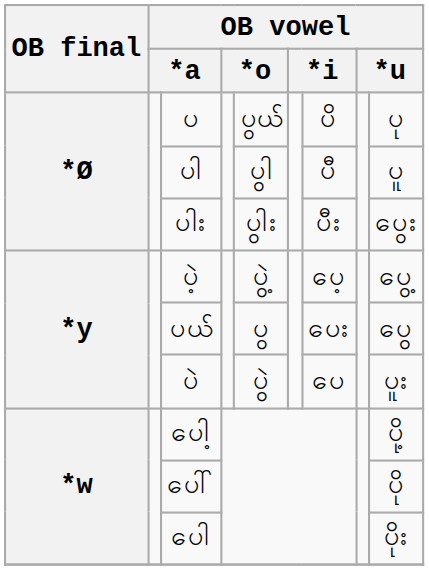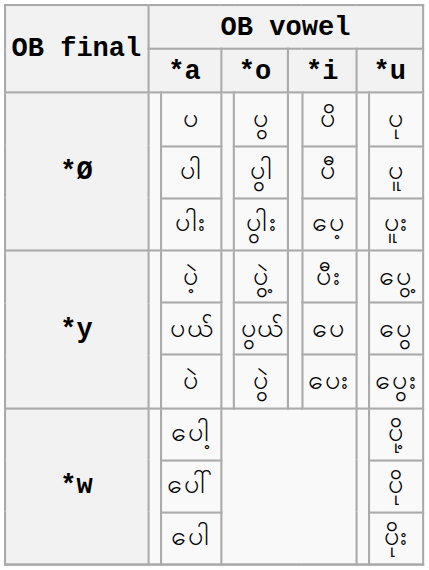(261, 119) ပွယ် -> (261, 119) ပွ
(329, 224) ပီး -> (329, 224) ပေ့
(396, 224) ပွေး -> (396, 224) ပူး
(329, 277) ပေ့ -> (329, 277) ပီး
(261, 329) ပွ -> (261, 329) ပွယ်
(329, 329) ပေး -> (329, 329) ပေ
(329, 381) ပေ -> (329, 381) ပေး
(396, 381) ပူး -> (396, 381) ပွေး
